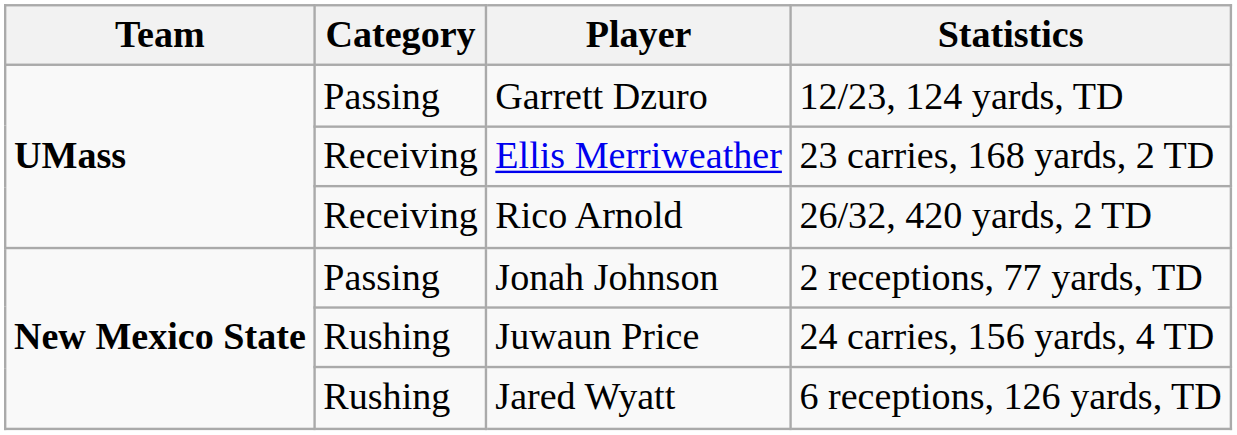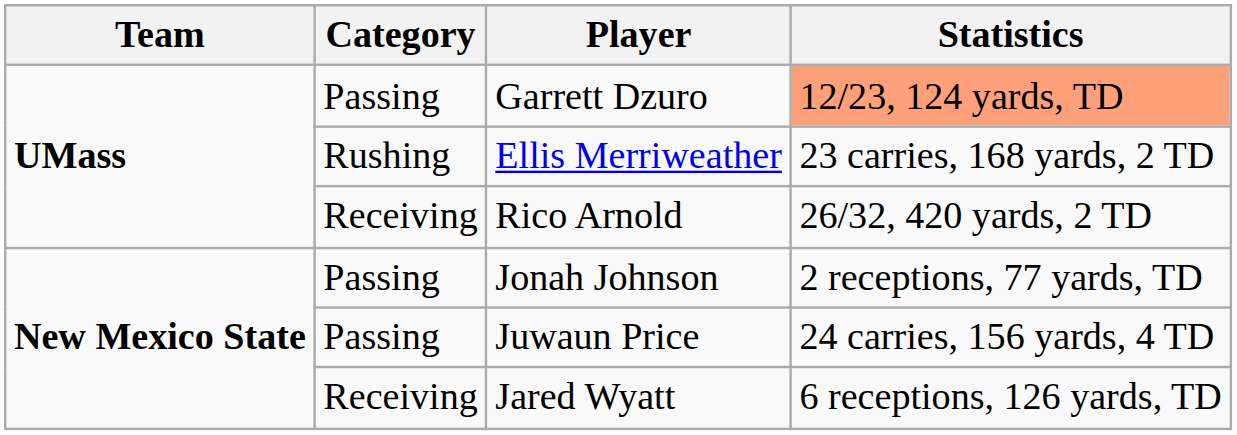(961, 95) no background -> (961, 95) lightsalmon background
(401, 155) Receiving -> (387, 155) Rushing
(387, 336) Rushing -> (382, 336) Passing
(387, 397) Rushing -> (401, 397) Receiving
